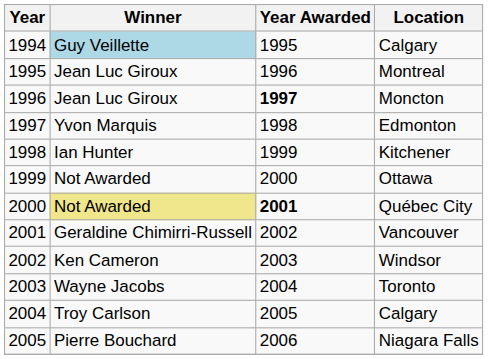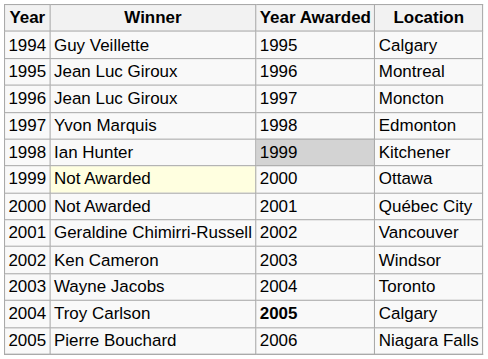(102, 44) lightblue background -> (102, 44) no background
(279, 98) bold -> (279, 98) normal
(279, 152) no background -> (279, 152) lightgrey background
(102, 179) no background -> (102, 179) lightyellow background
(102, 206) khaki background -> (102, 206) no background
(279, 206) bold -> (279, 206) normal
(279, 313) normal -> (279, 313) bold
